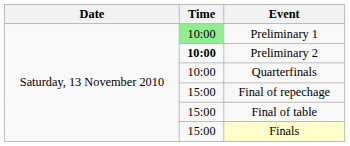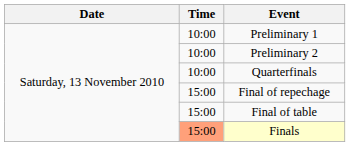(202, 33) lightgreen background -> (202, 33) no background
(202, 53) bold -> (202, 53) normal
(202, 131) no background -> (202, 131) lightsalmon background
